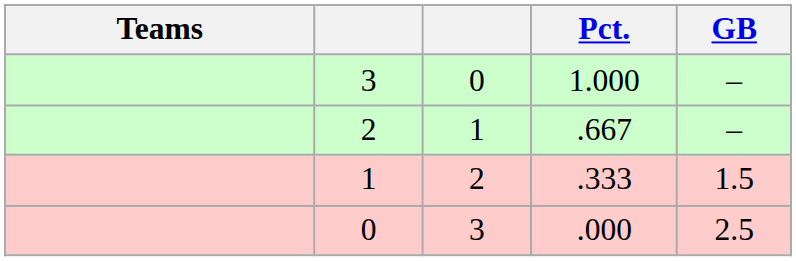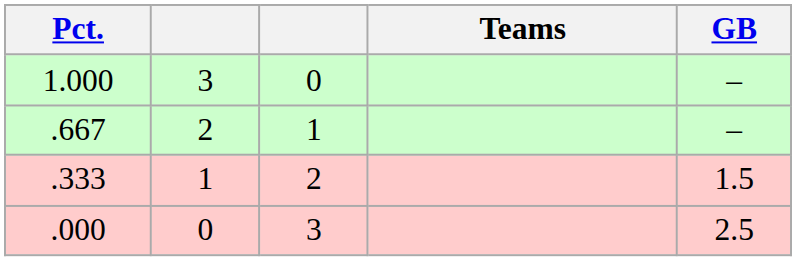columns swapped: (160, 29) <-> (604, 29)
